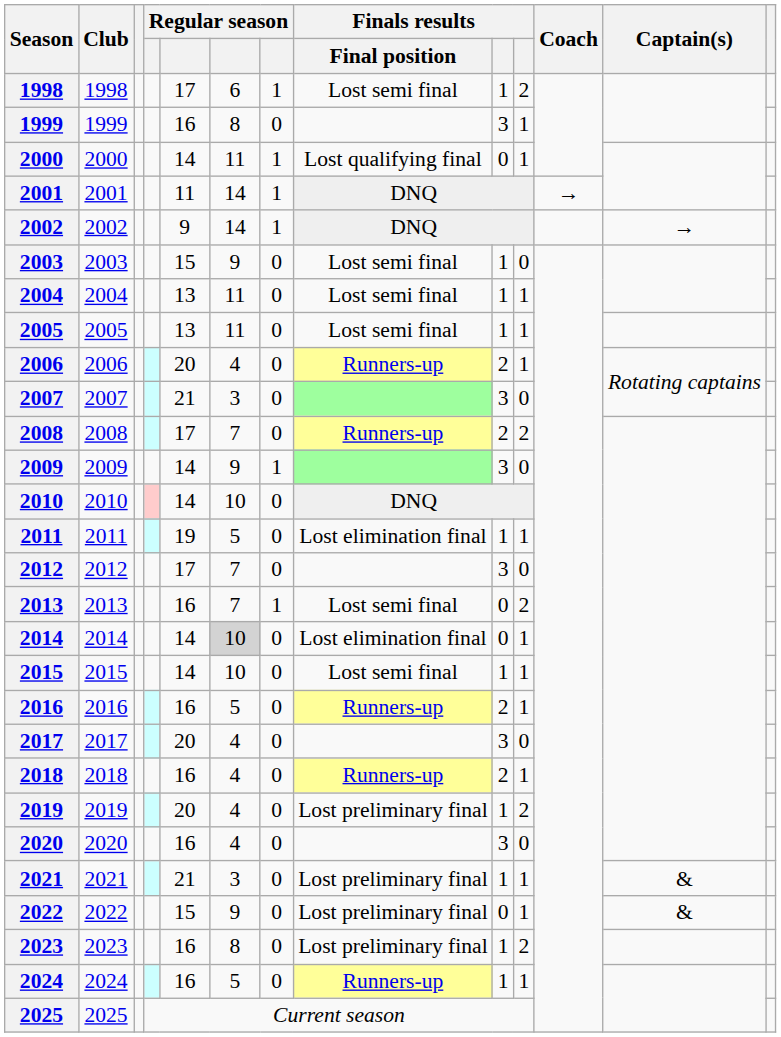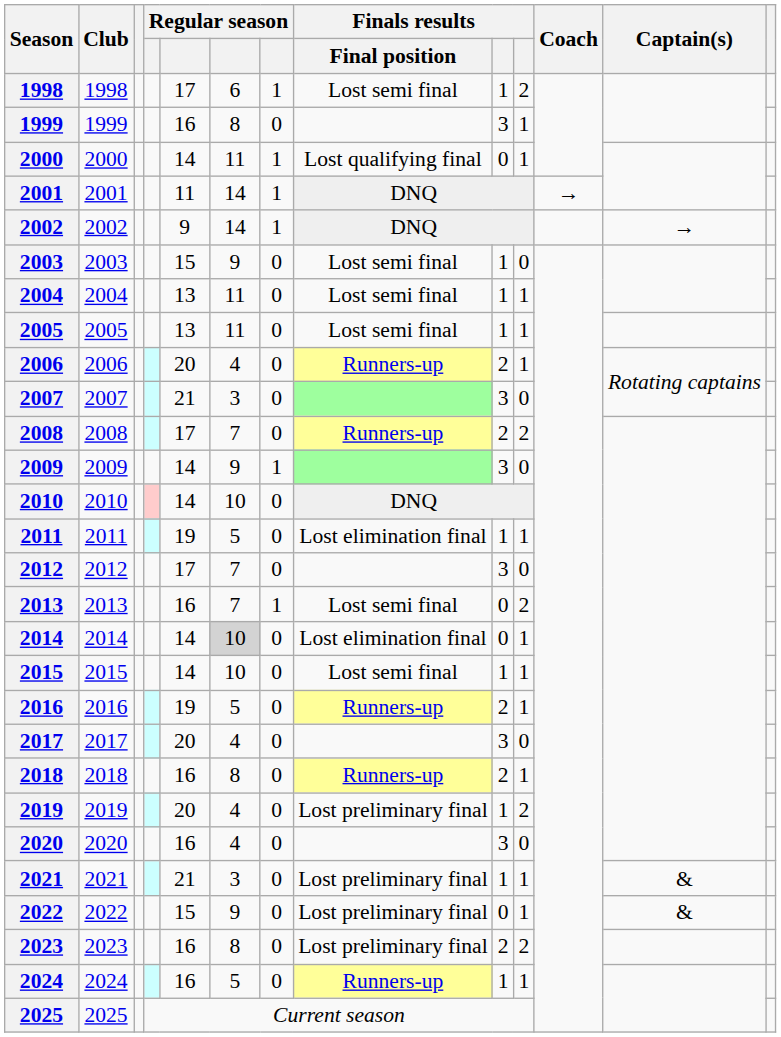(185, 706) 16 -> (185, 706) 19
(235, 775) 4 -> (235, 775) 8
(503, 946) 1 -> (503, 946) 2
